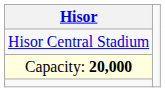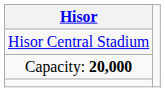(79, 66) lightyellow background -> (79, 66) no background
